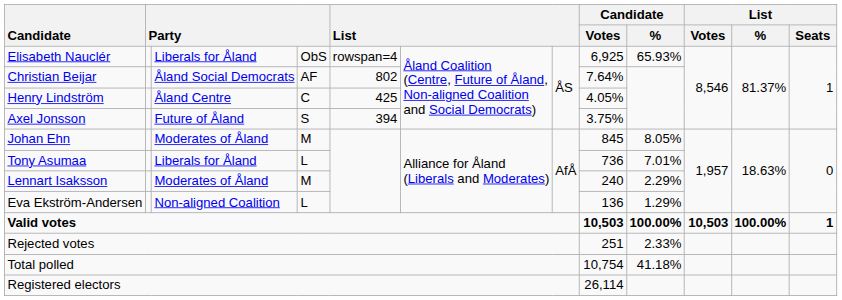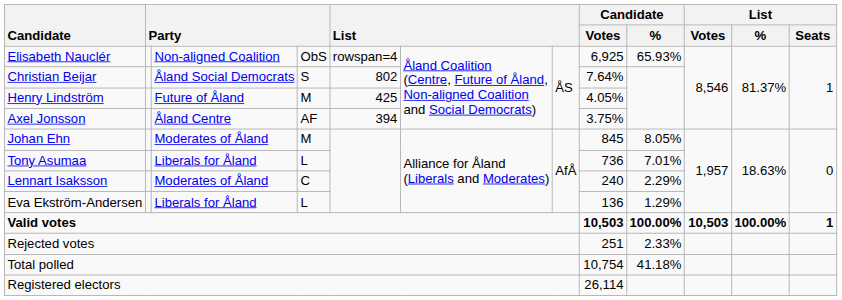(205, 56) Liberals for Åland -> (217, 56) Non-aligned Coalition
(309, 77) AF -> (305, 77) S
(193, 98) Åland Centre -> (199, 98) Future of Åland
(305, 98) C -> (306, 98) M
(199, 118) Future of Åland -> (193, 118) Åland Centre
(305, 118) S -> (309, 118) AF
(306, 181) M -> (305, 181) C
(217, 202) Non-aligned Coalition -> (205, 202) Liberals for Åland
